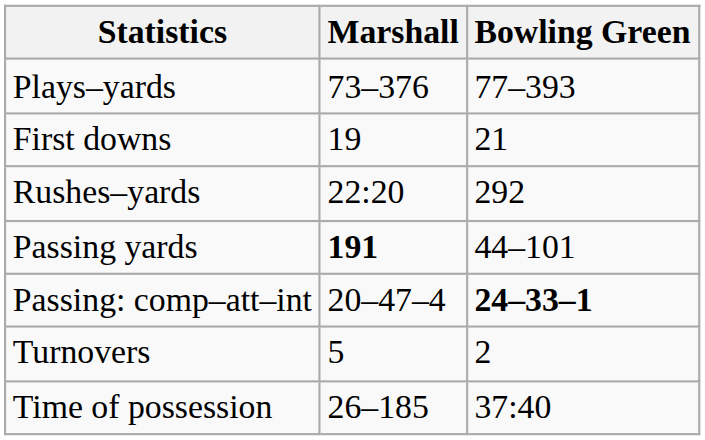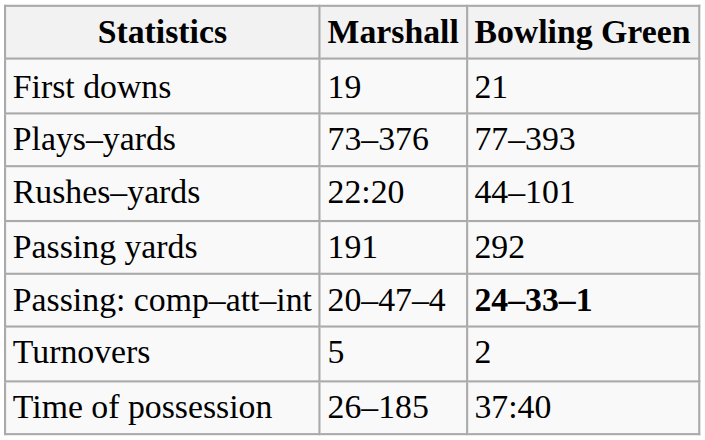rows swapped: (92, 139) <-> (94, 85)
(500, 192) 292 -> (525, 192) 44–101
(353, 246) bold -> (353, 246) normal
(525, 246) 44–101 -> (500, 246) 292
